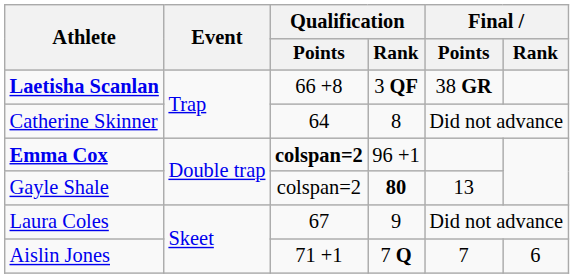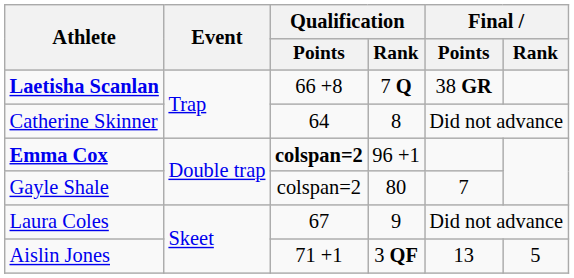(396, 87) 3 QF -> (396, 87) 7 Q
(396, 188) bold -> (396, 188) normal
(464, 188) 13 -> (464, 188) 7
(396, 256) 7 Q -> (396, 256) 3 QF
(464, 256) 7 -> (464, 256) 13
(535, 256) 6 -> (535, 256) 5
